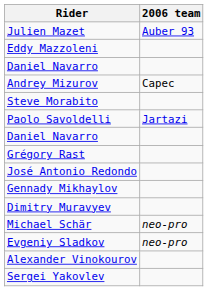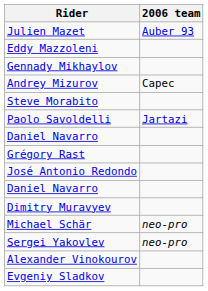(52, 66) Daniel Navarro -> (62, 66) Gennady Mikhaylov
(62, 189) Gennady Mikhaylov -> (52, 189) Daniel Navarro
(56, 242) Evgeniy Sladkov -> (56, 242) Sergei Yakovlev
(56, 277) Sergei Yakovlev -> (56, 277) Evgeniy Sladkov
